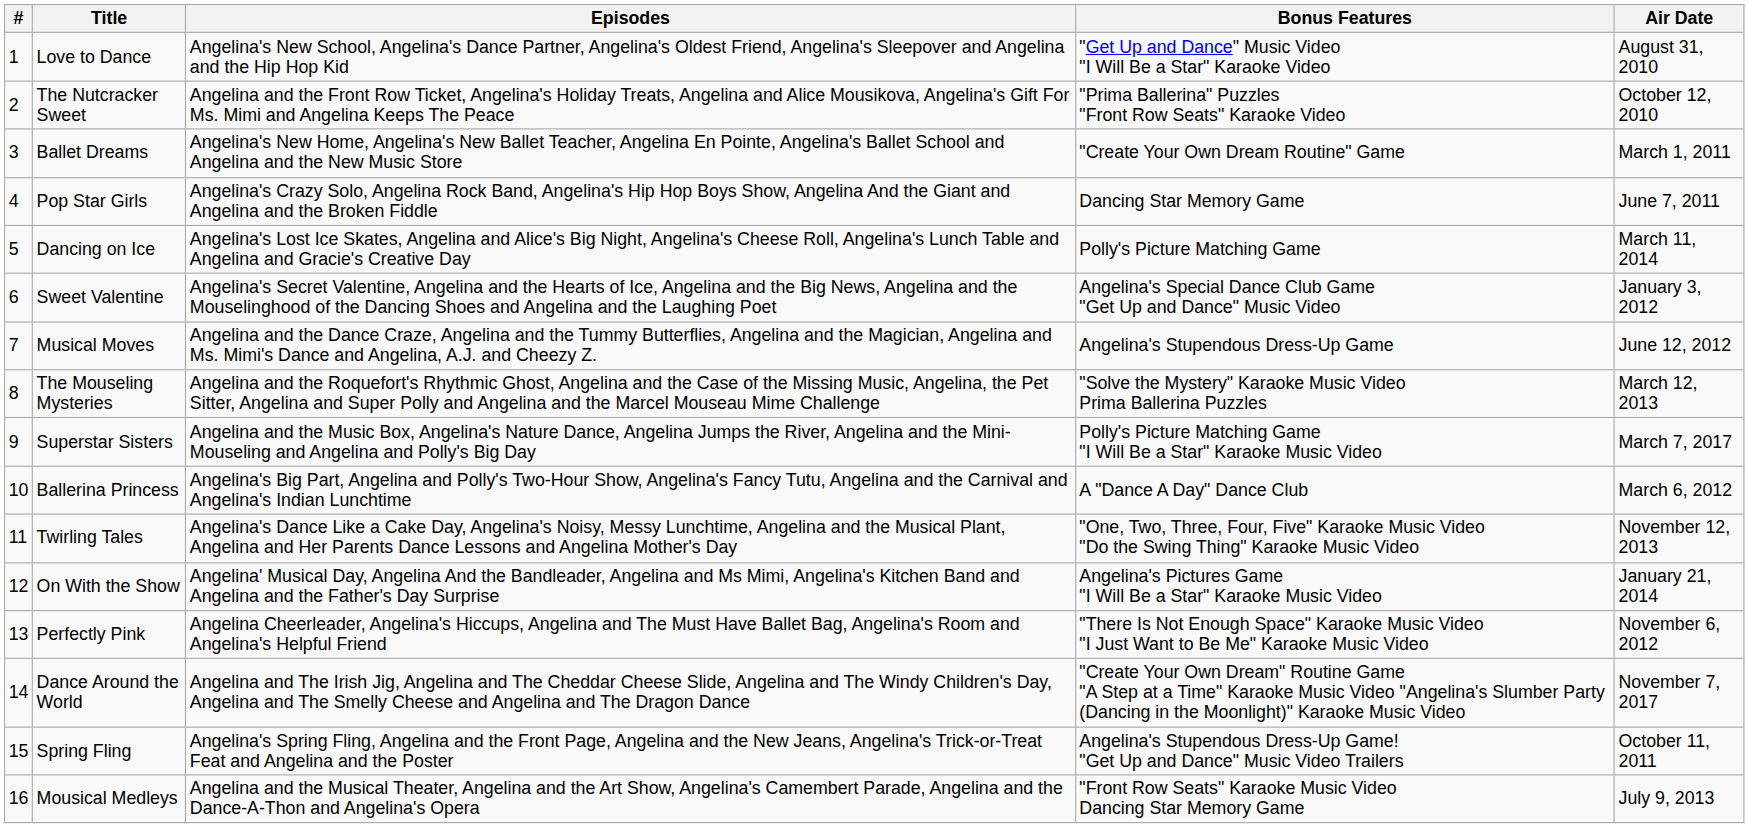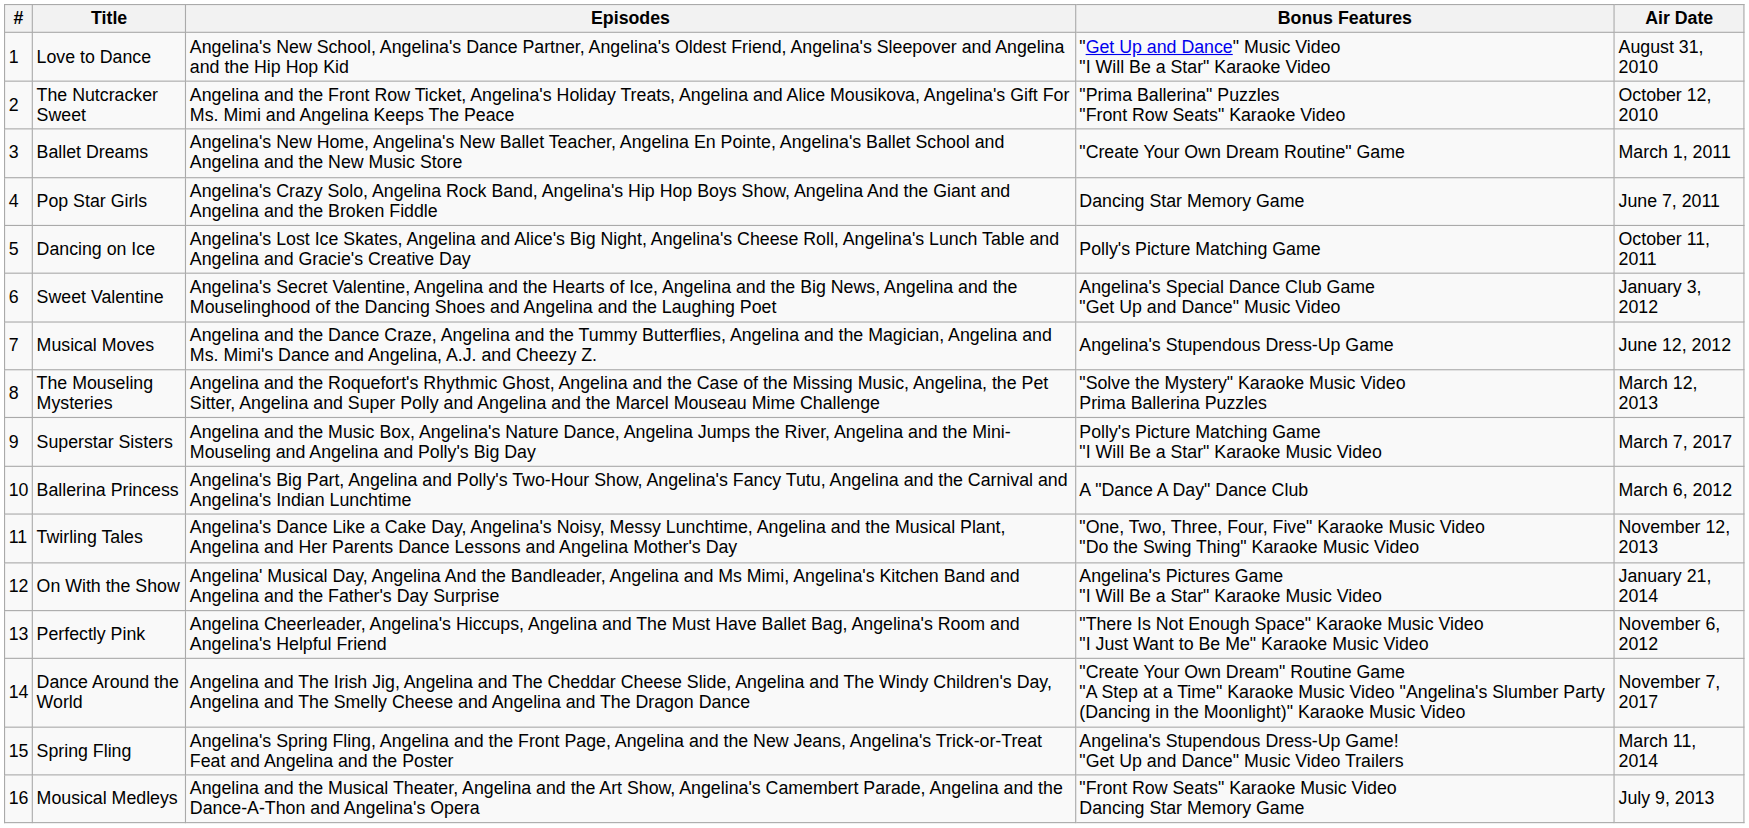(1657, 249) March 11, 2014 -> (1664, 249) October 11, 2011
(1664, 750) October 11, 2011 -> (1657, 750) March 11, 2014
